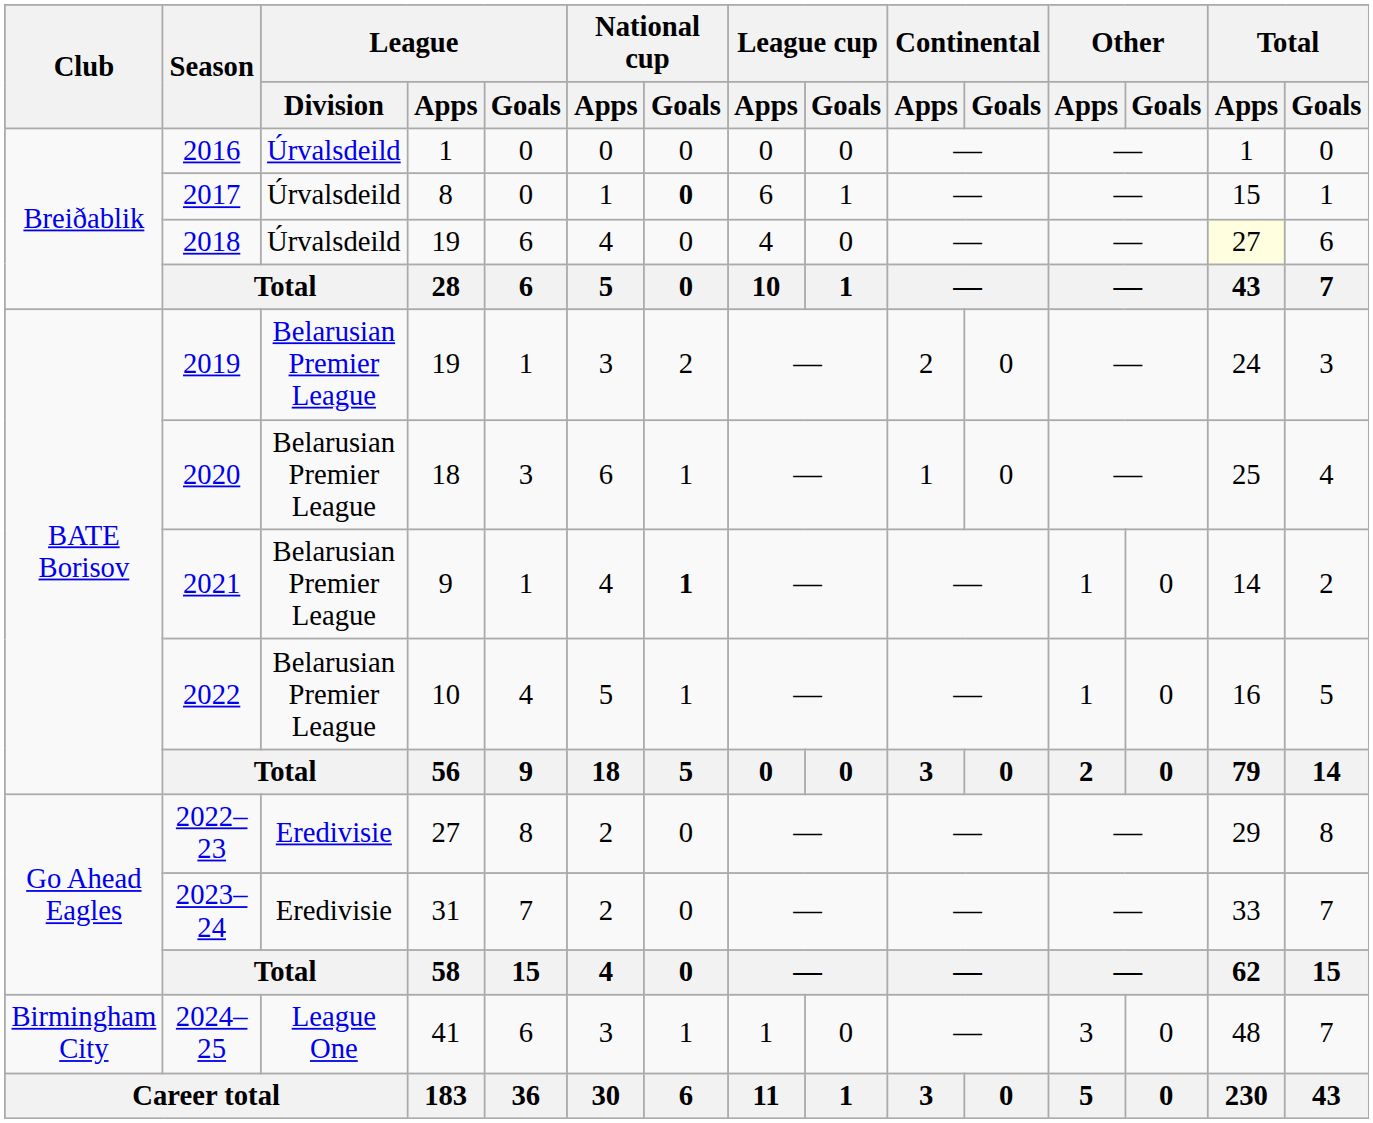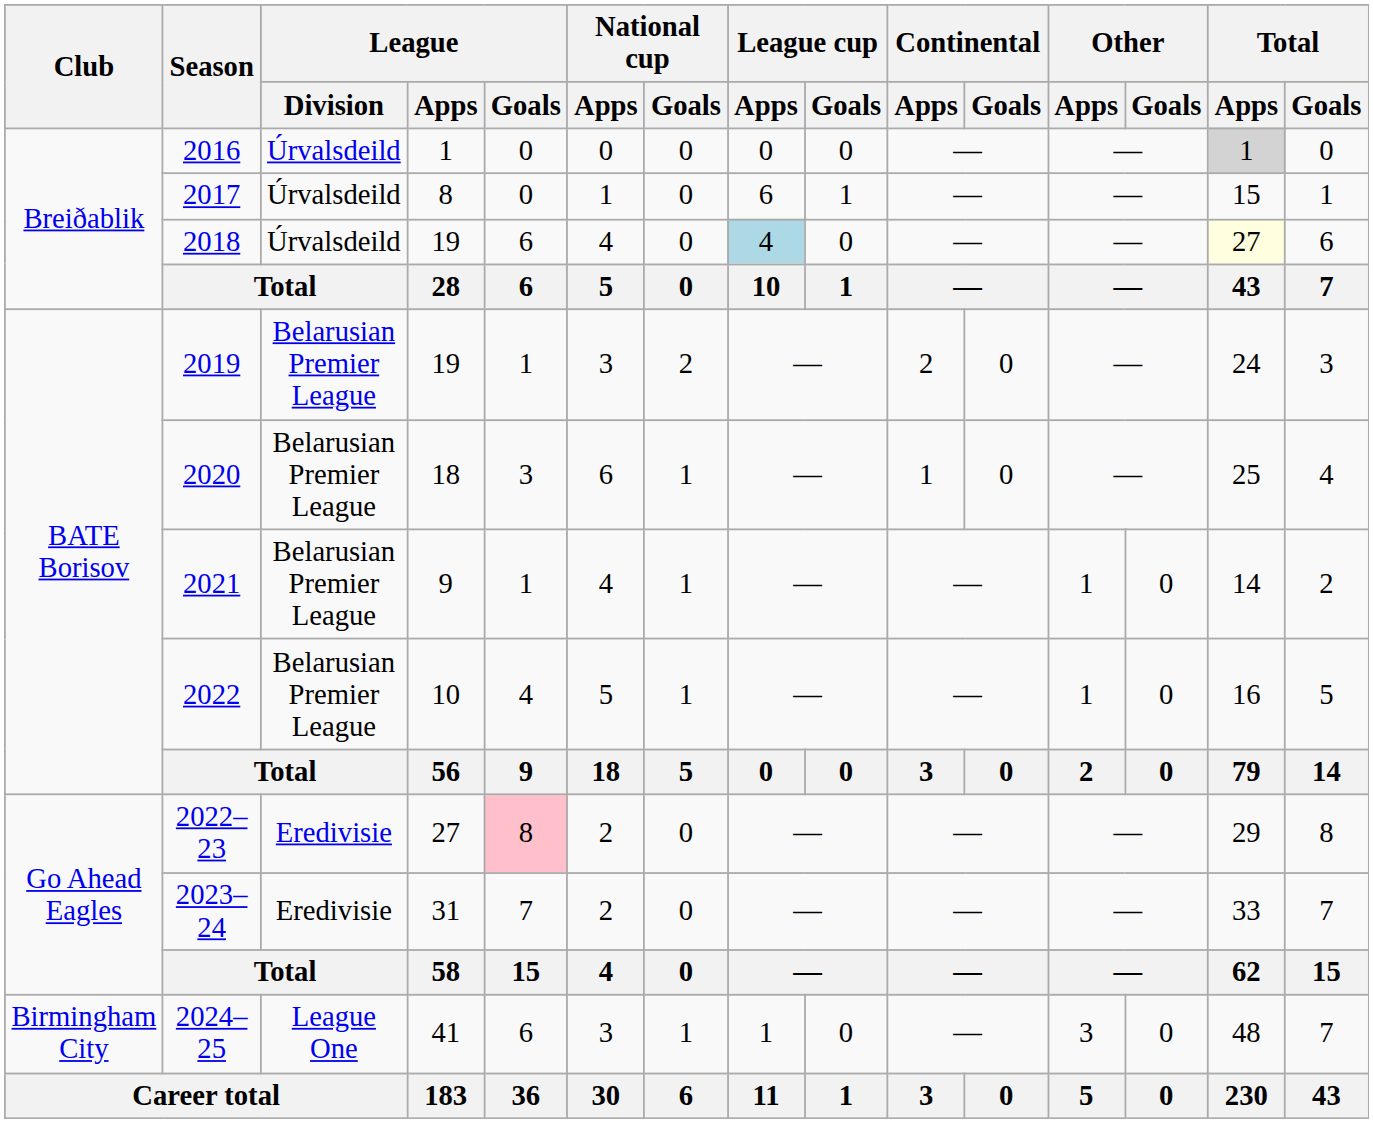(1246, 150) no background -> (1246, 150) lightgrey background
(686, 195) bold -> (686, 195) normal
(766, 241) no background -> (766, 241) lightblue background
(686, 583) bold -> (686, 583) normal
(526, 832) no background -> (526, 832) pink background
